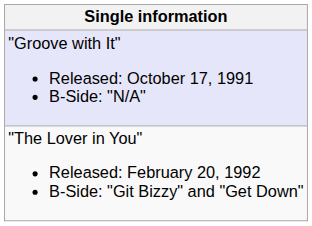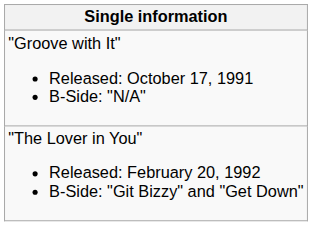(156, 70) lavender background -> (156, 70) no background
